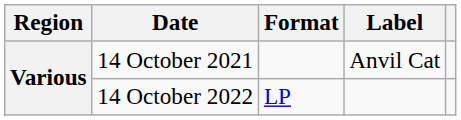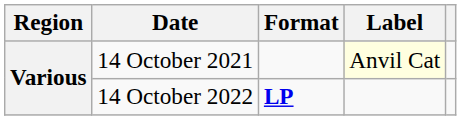(395, 59) no background -> (395, 59) lightyellow background
(277, 96) normal -> (279, 96) bold
